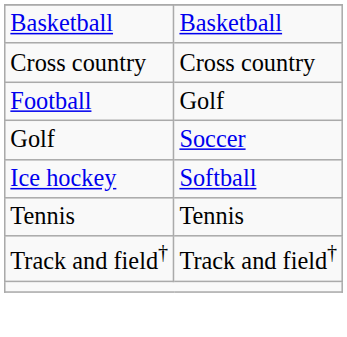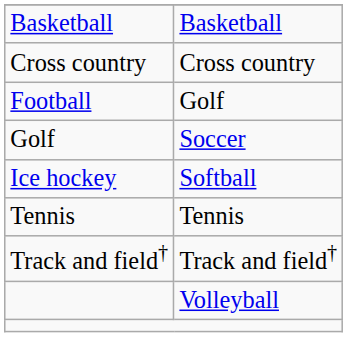+ row: (229, 300)
